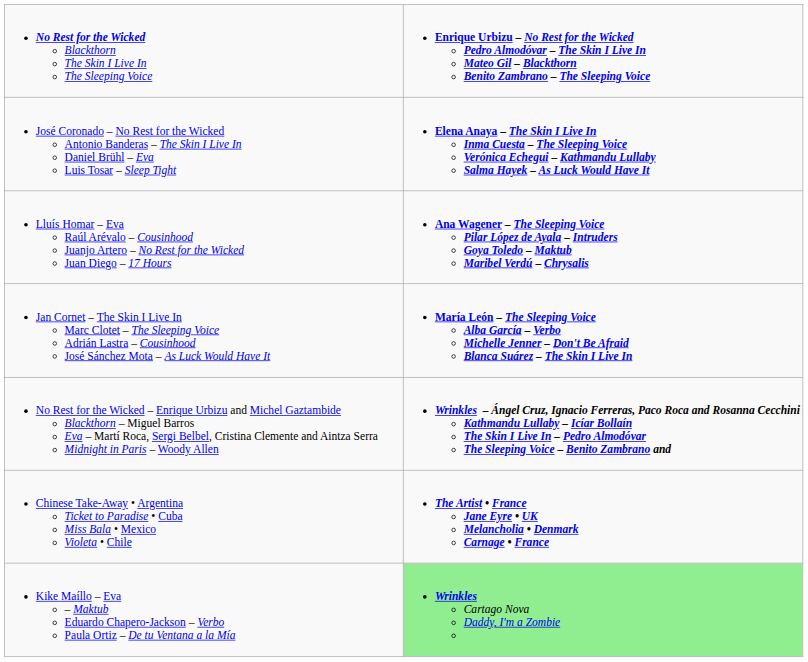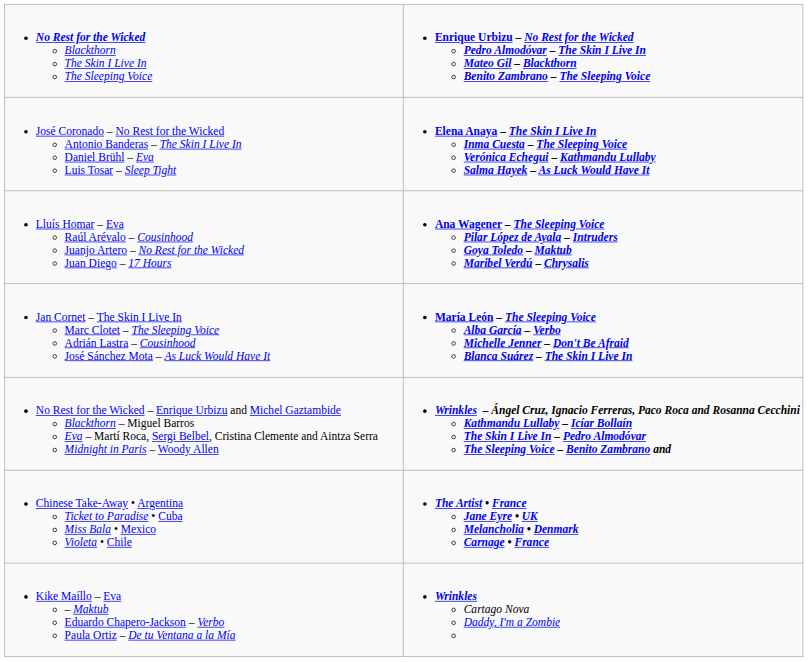(603, 616) lightgreen background -> (603, 616) no background
